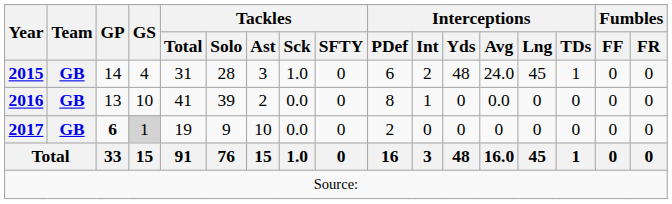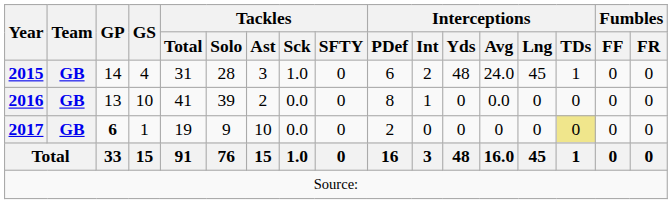(144, 128) lightgrey background -> (144, 128) no background
(576, 128) no background -> (576, 128) khaki background
